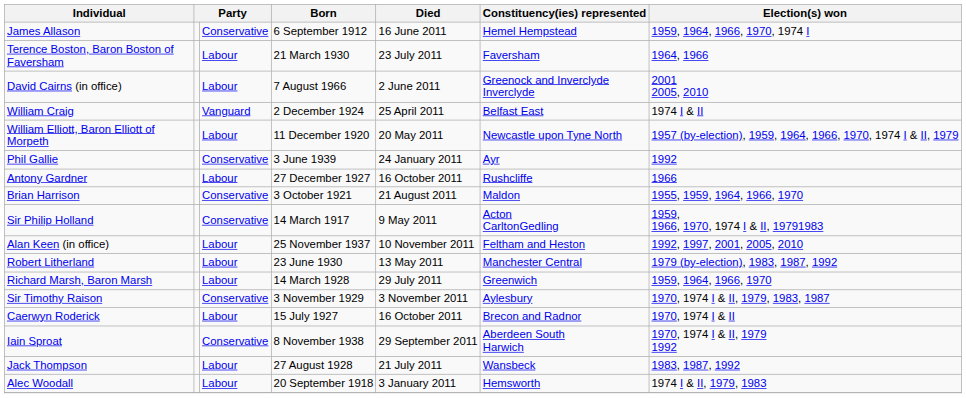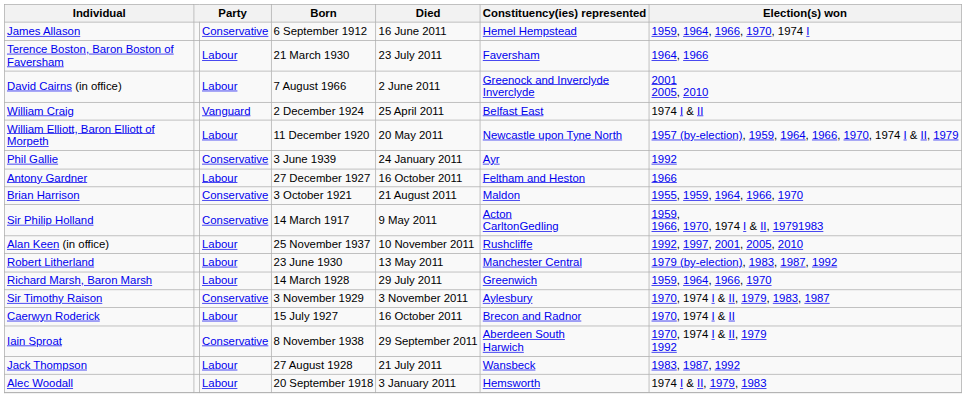(508, 177) Rushcliffe -> (534, 177) Feltham and Heston
(534, 244) Feltham and Heston -> (508, 244) Rushcliffe
